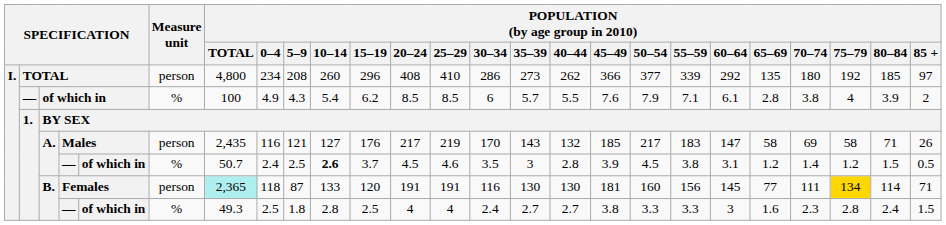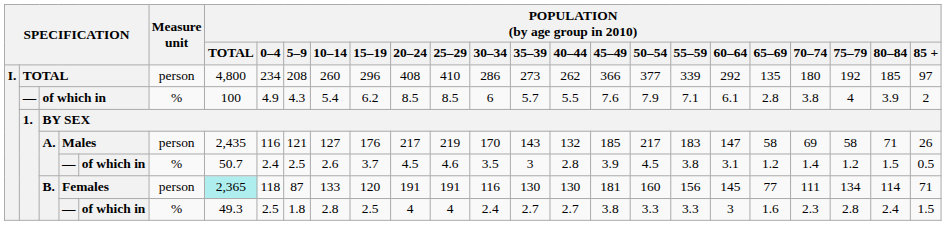(330, 164) bold -> (330, 164) normal
(850, 186) gold background -> (850, 186) no background
